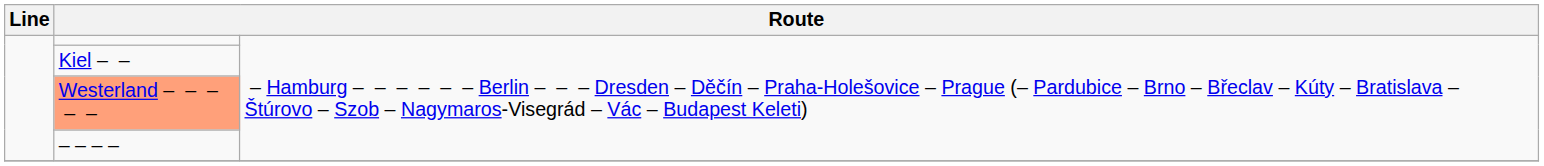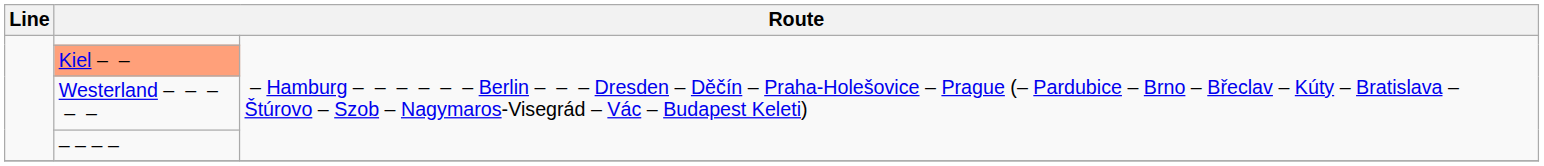(94, 60) no background -> (94, 60) lightsalmon background
(138, 102) lightsalmon background -> (138, 102) no background
